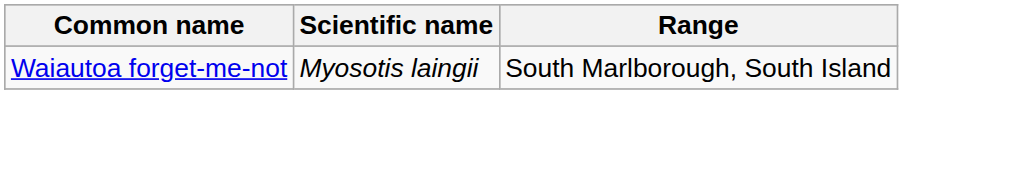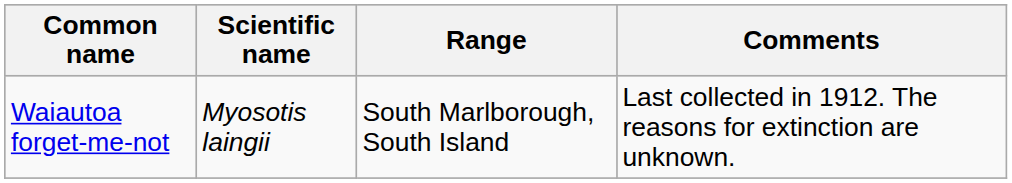+ column: (811, 40)
